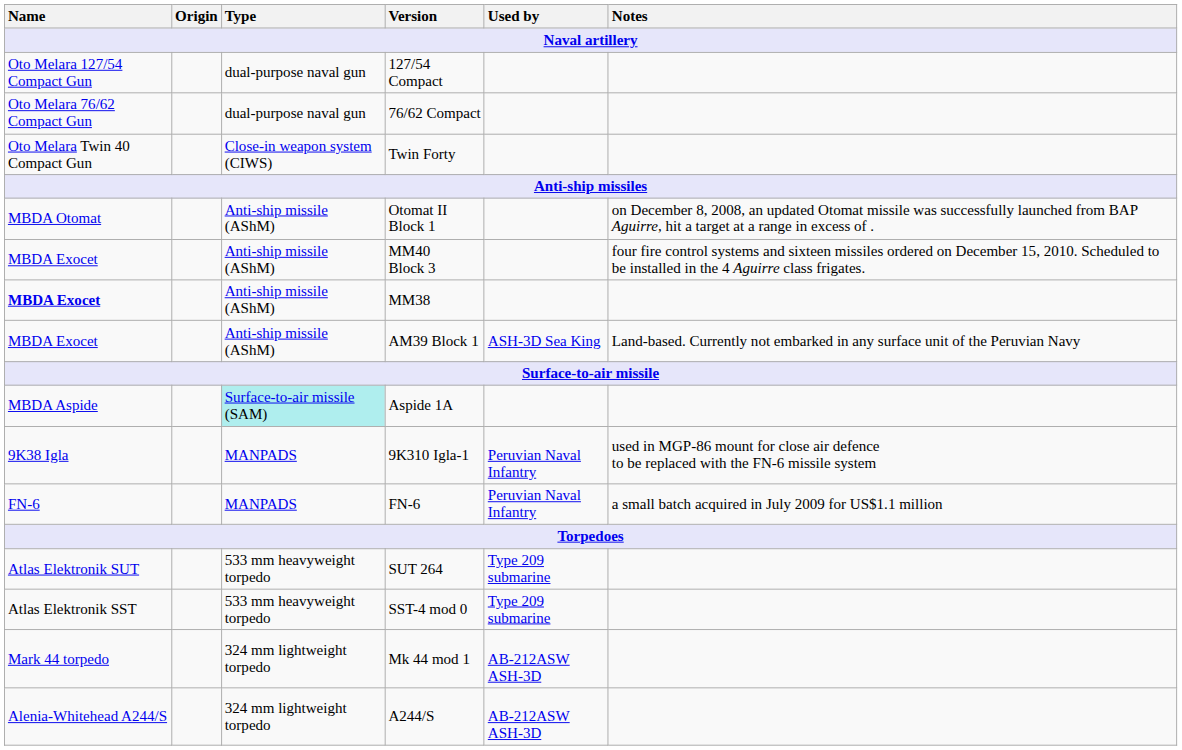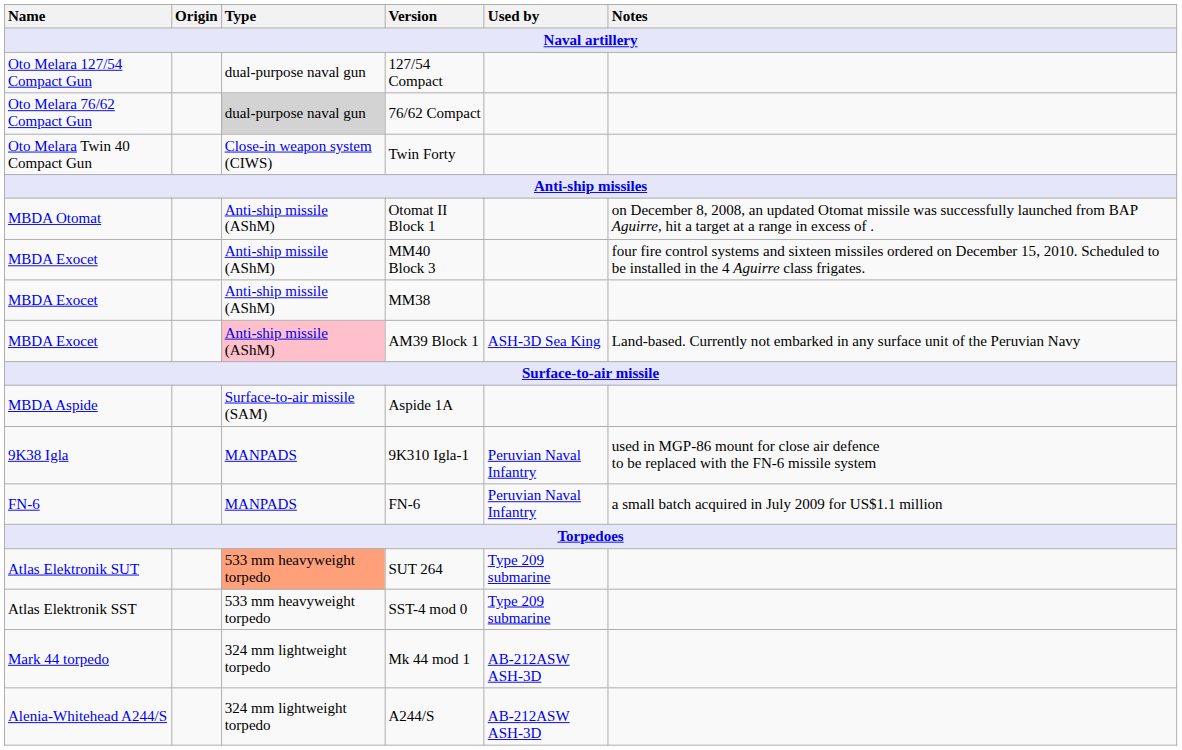(295, 113) no background -> (295, 113) lightgrey background
(54, 300) bold -> (53, 300) normal
(276, 341) no background -> (276, 341) pink background
(290, 405) paleturquoise background -> (290, 405) no background
(290, 568) no background -> (290, 568) lightsalmon background
